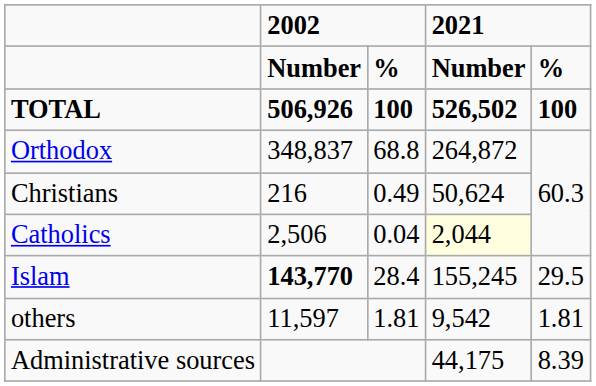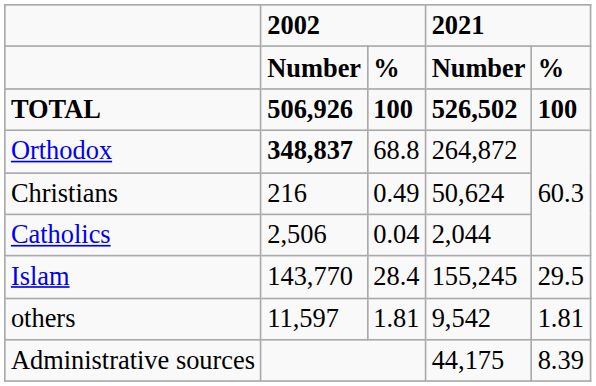(310, 151) normal -> (310, 151) bold
(461, 234) lightyellow background -> (461, 234) no background
(310, 276) bold -> (310, 276) normal
